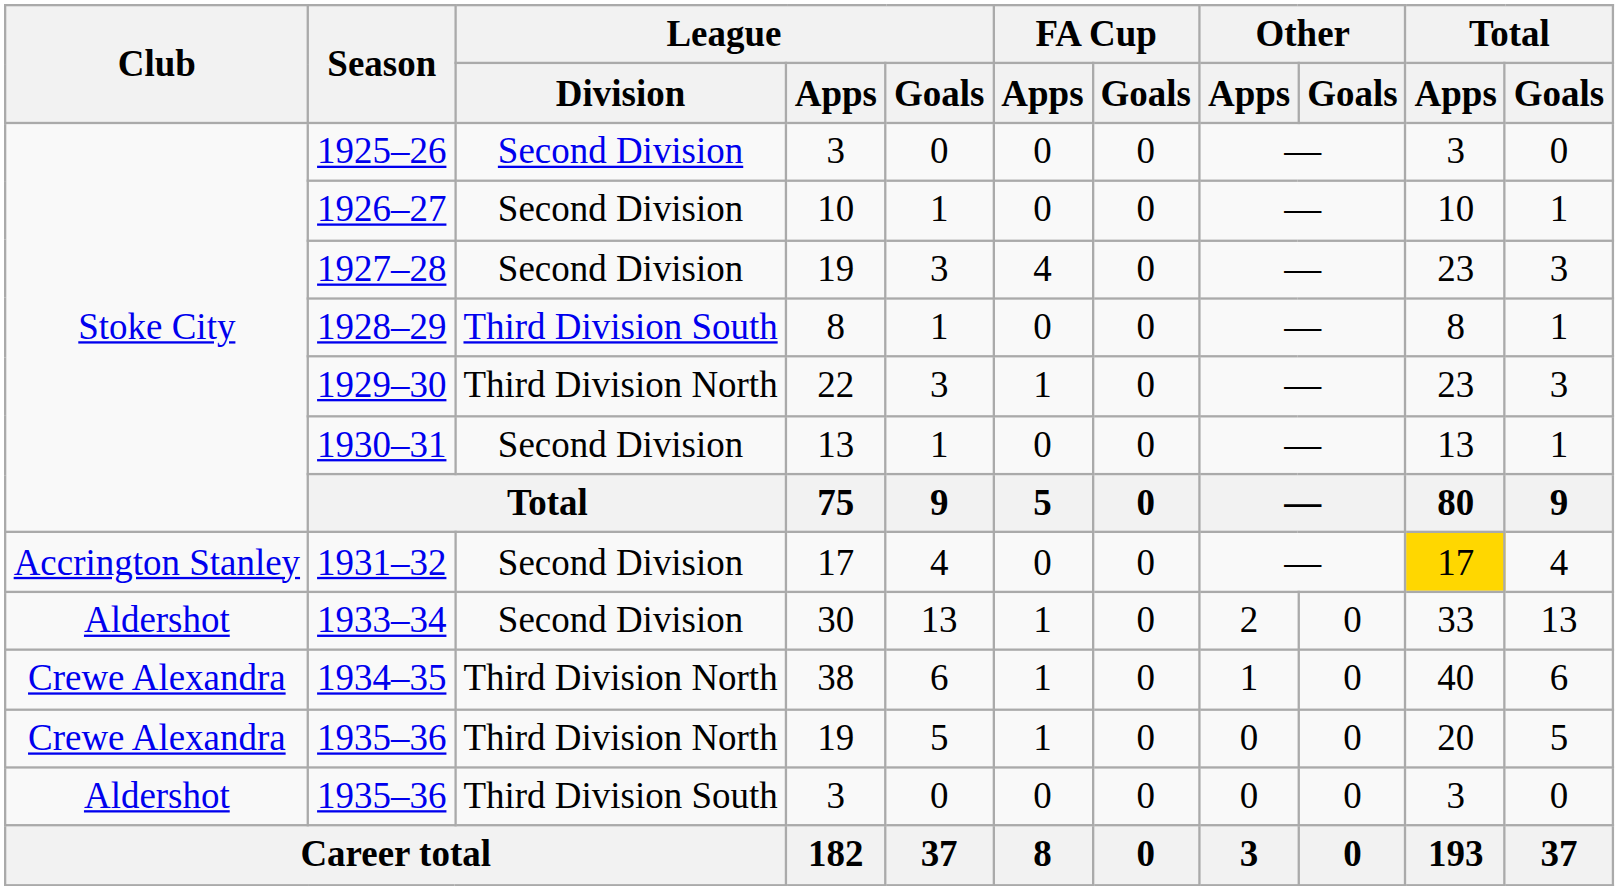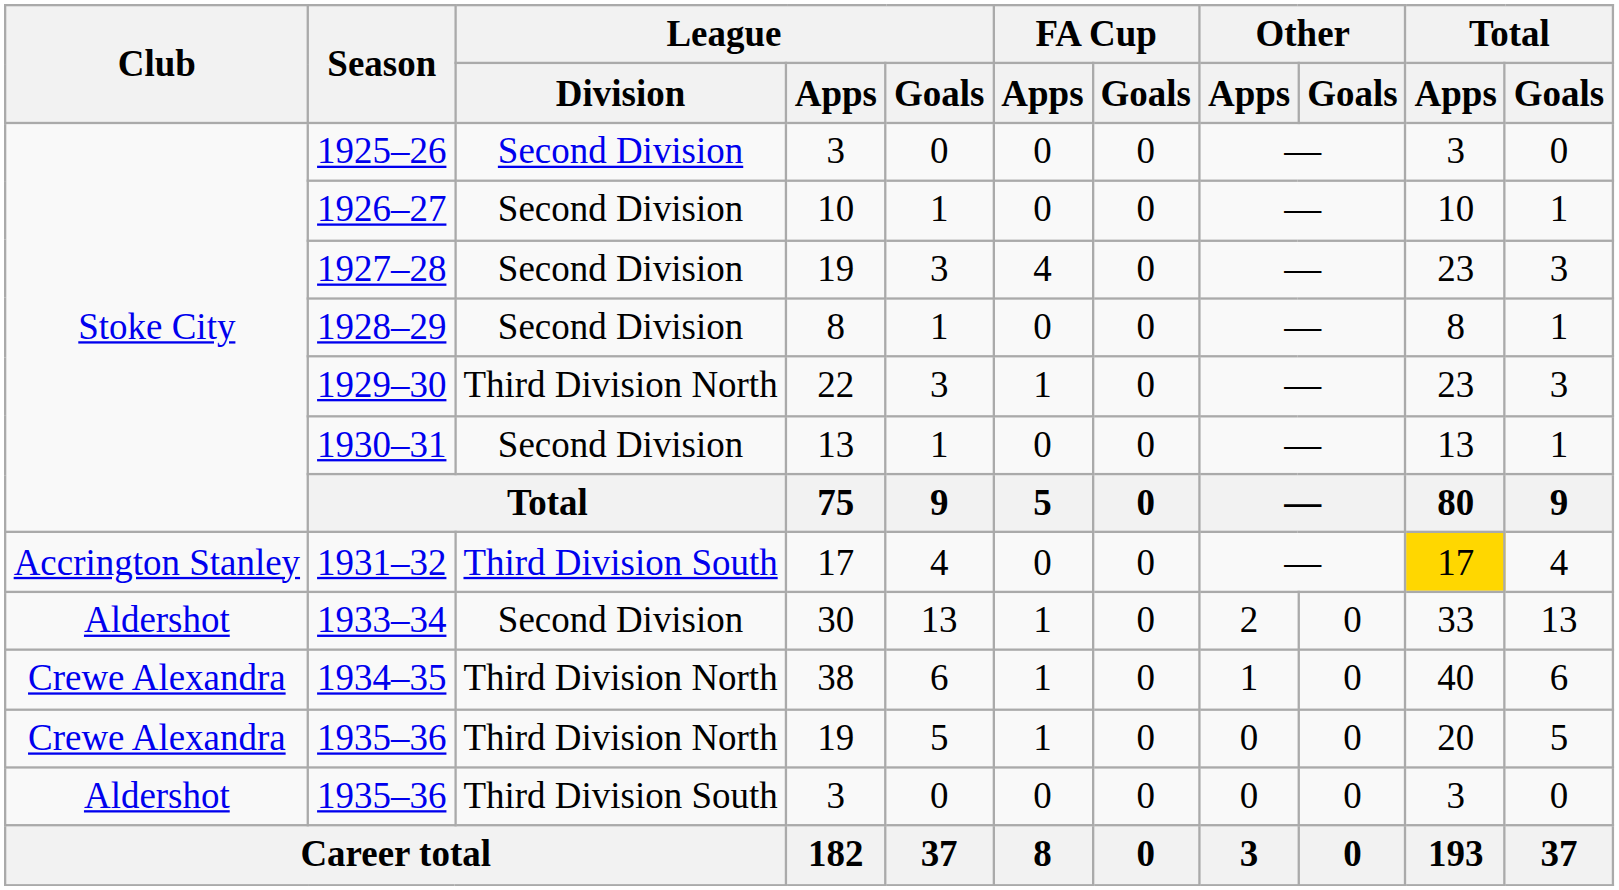(621, 326) Third Division South -> (621, 326) Second Division
(621, 561) Second Division -> (621, 561) Third Division South
